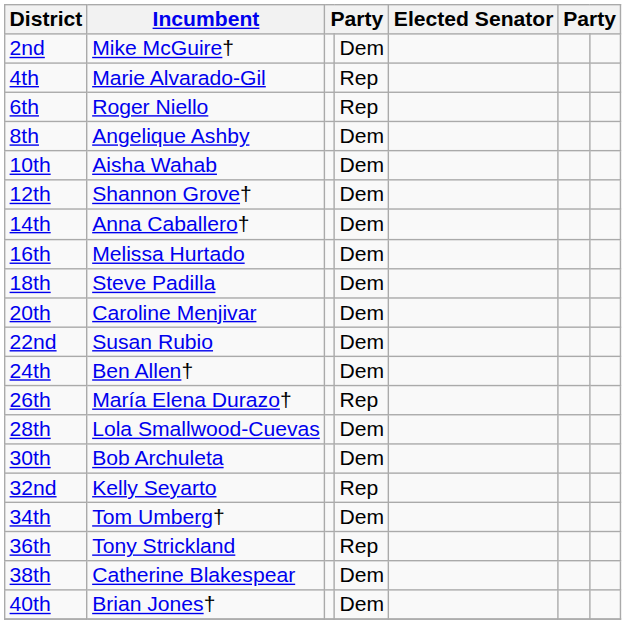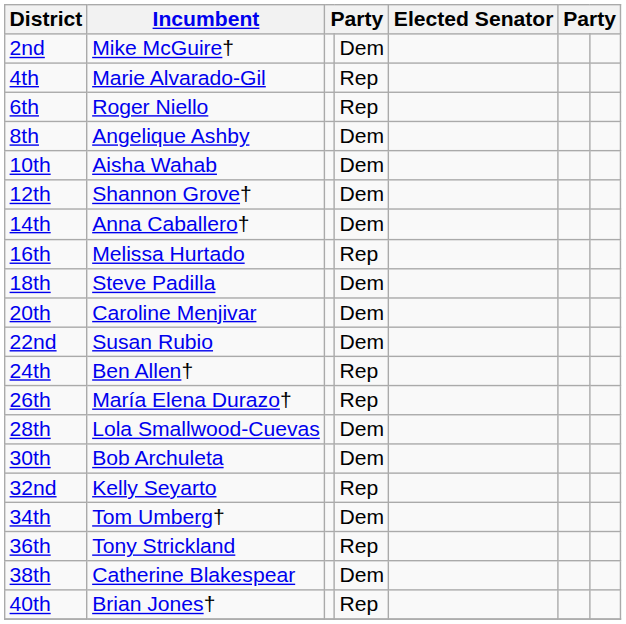(362, 253) Dem -> (359, 253) Rep
(362, 370) Dem -> (359, 370) Rep
(362, 604) Dem -> (359, 604) Rep
